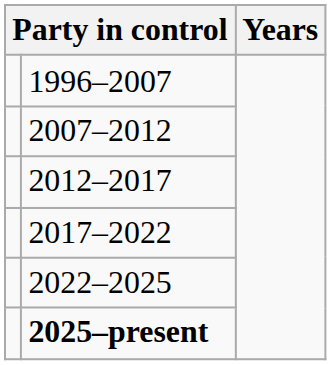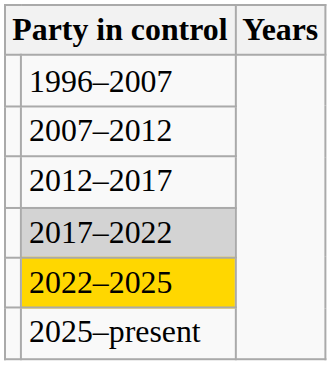(100, 231) no background -> (101, 231) lightgrey background
(100, 282) no background -> (101, 282) gold background
(118, 332) bold -> (115, 332) normal
